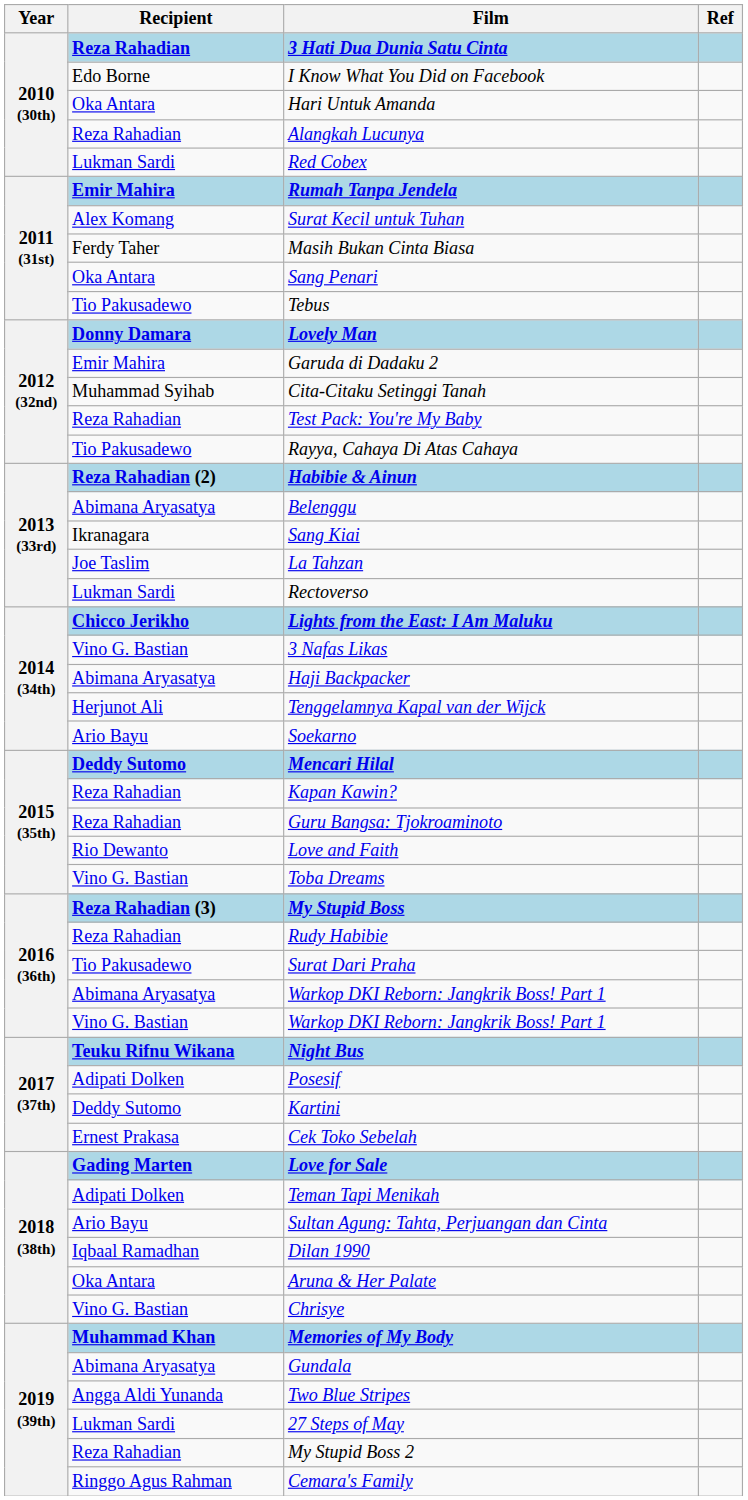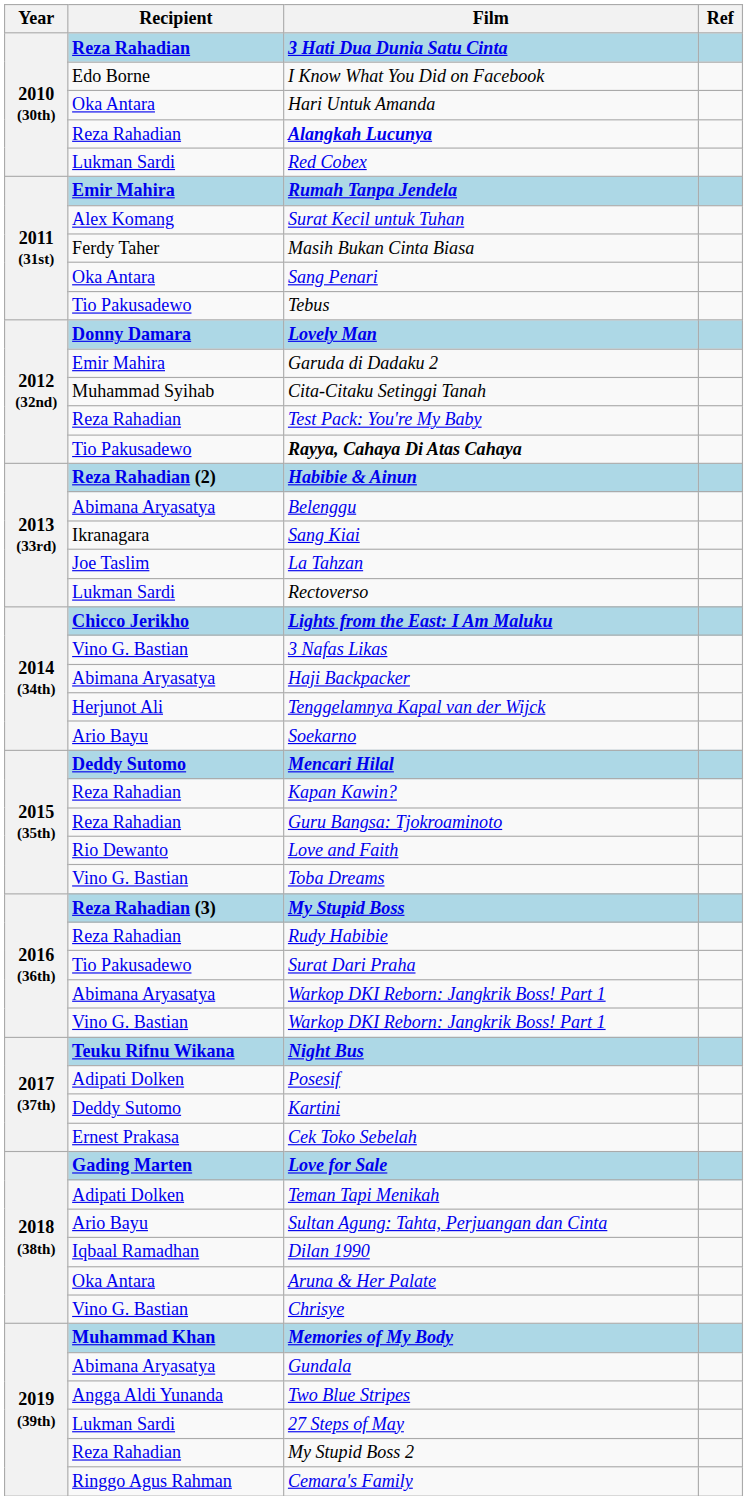(356, 133) normal -> (360, 133) bold
(403, 448) normal -> (405, 448) bold
